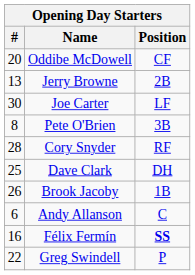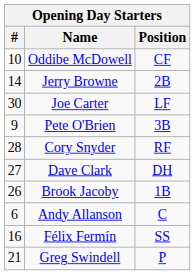(15, 59) 20 -> (15, 59) 10
(15, 81) 13 -> (15, 81) 14
(15, 125) 8 -> (15, 125) 9
(15, 170) 25 -> (15, 170) 27
(162, 236) bold -> (162, 236) normal
(15, 258) 22 -> (15, 258) 21
